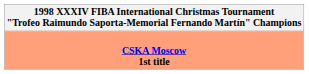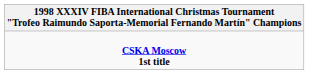(154, 55) lightsalmon background -> (154, 55) no background
